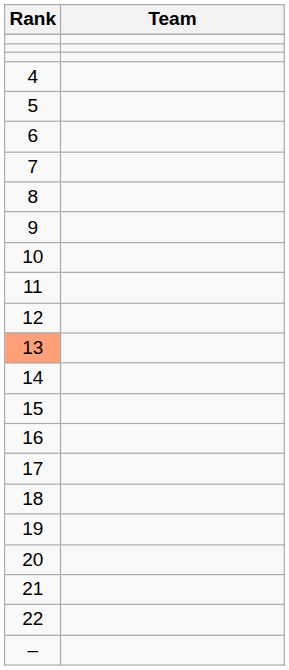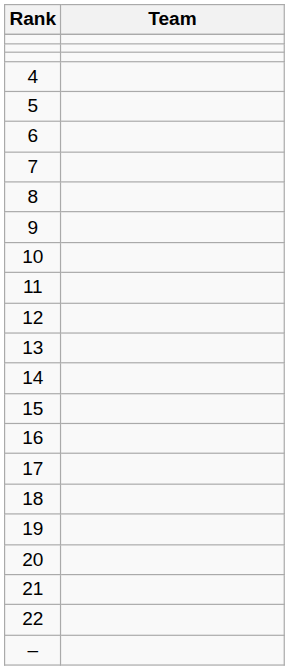(33, 347) lightsalmon background -> (33, 347) no background
